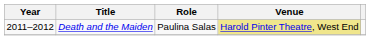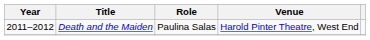(290, 27) khaki background -> (290, 27) no background
